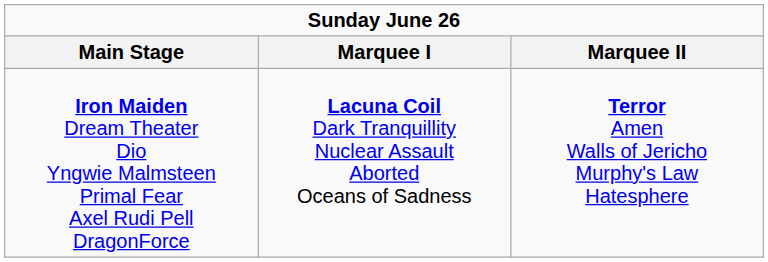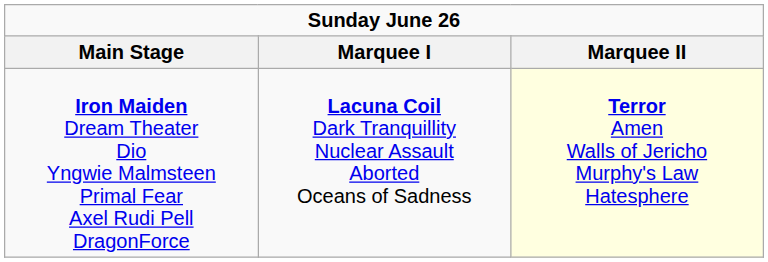(637, 151) no background -> (637, 151) lightyellow background
